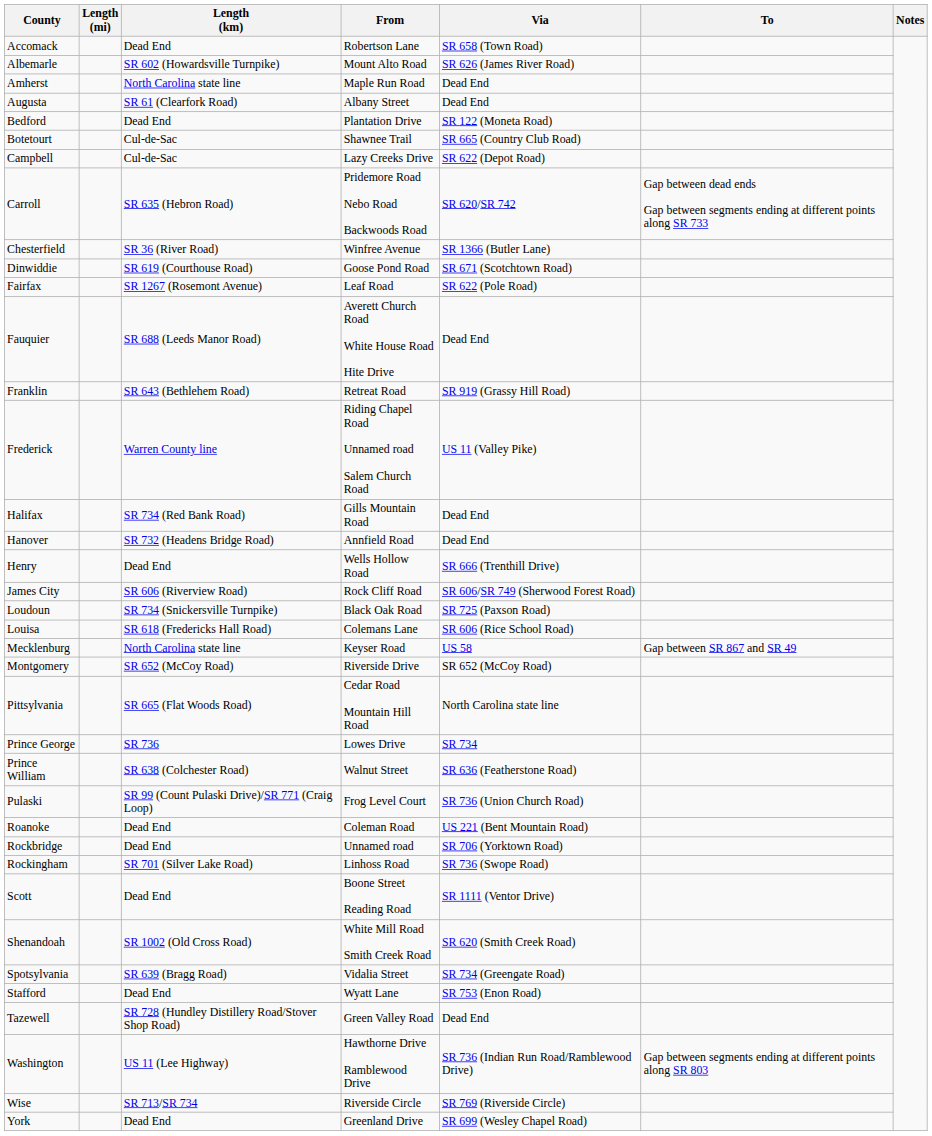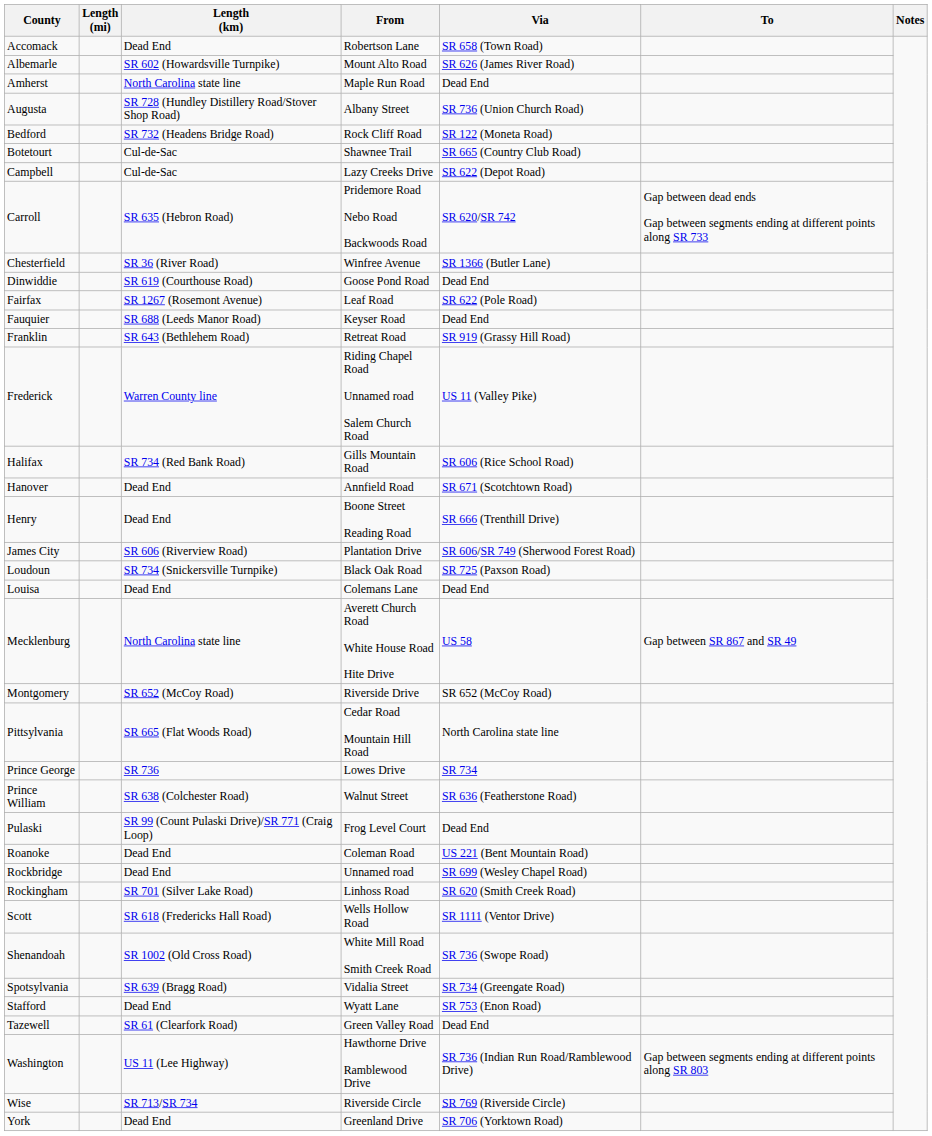(181, 102) SR 61 (Clearfork Road) -> (220, 108) SR 728 (Hundley Distillery Road/Stover Shop Road)
(465, 102) Dead End -> (513, 108) SR 736 (Union Church Road)
(147, 121) Dead End -> (199, 134) SR 732 (Headens Bridge Road)
(383, 121) Plantation Drive -> (383, 134) Rock Cliff Road
(507, 268) SR 671 (Scotchtown Road) -> (465, 281) Dead End
(389, 339) Averett Church Road White House Road Hite Drive -> (374, 319) Keyser Road
(465, 515) Dead End -> (508, 462) SR 606 (Rice School Road)
(199, 540) SR 732 (Headens Bridge Road) -> (147, 487) Dead End
(465, 540) Dead End -> (507, 487) SR 671 (Scotchtown Road)
(376, 566) Wells Hollow Road -> (377, 519) Boone Street Reading Road
(383, 591) Rock Cliff Road -> (383, 551) Plantation Drive
(197, 629) SR 618 (Fredericks Hall Road) -> (147, 589) Dead End
(508, 629) SR 606 (Rice School Road) -> (465, 589) Dead End
(374, 647) Keyser Road -> (389, 641) Averett Church Road White House Road Hite Drive
(513, 801) SR 736 (Union Church Road) -> (465, 828) Dead End
(502, 846) SR 706 (Yorktown Road) -> (514, 872) SR 699 (Wesley Chapel Road)
(495, 864) SR 736 (Swope Road) -> (509, 891) SR 620 (Smith Creek Road)
(147, 896) Dead End -> (197, 916) SR 618 (Fredericks Hall Road)
(377, 896) Boone Street Reading Road -> (376, 916) Wells Hollow Road
(509, 942) SR 620 (Smith Creek Road) -> (495, 955) SR 736 (Swope Road)
(220, 1018) SR 728 (Hundley Distillery Road/Stover Shop Road) -> (181, 1025) SR 61 (Clearfork Road)
(514, 1121) SR 699 (Wesley Chapel Road) -> (502, 1121) SR 706 (Yorktown Road)
